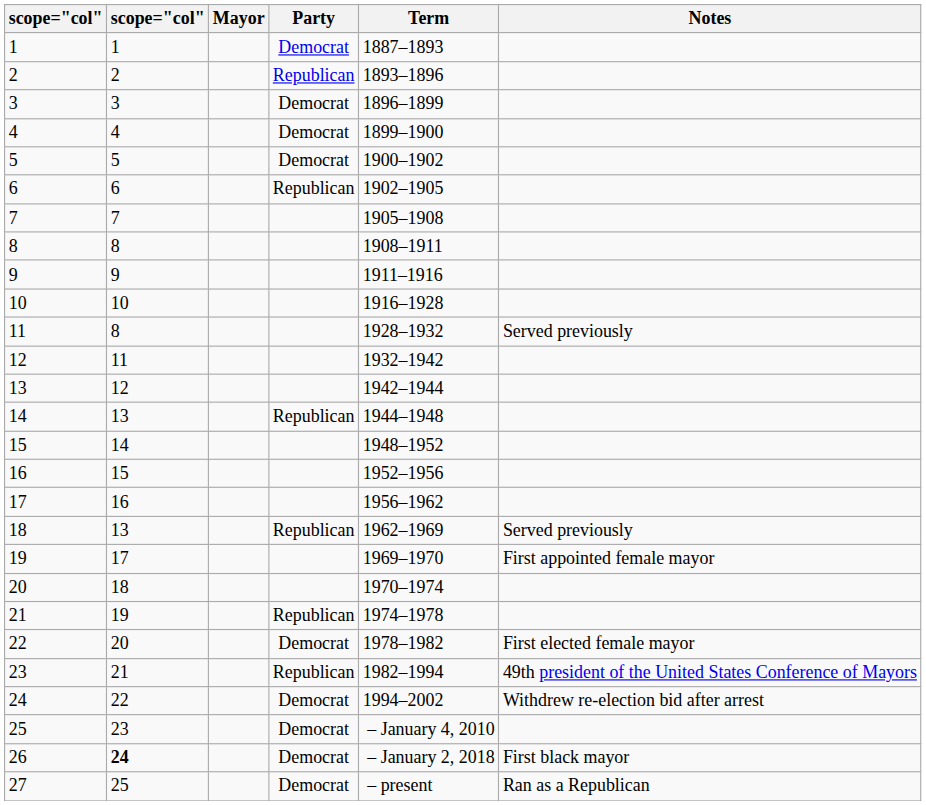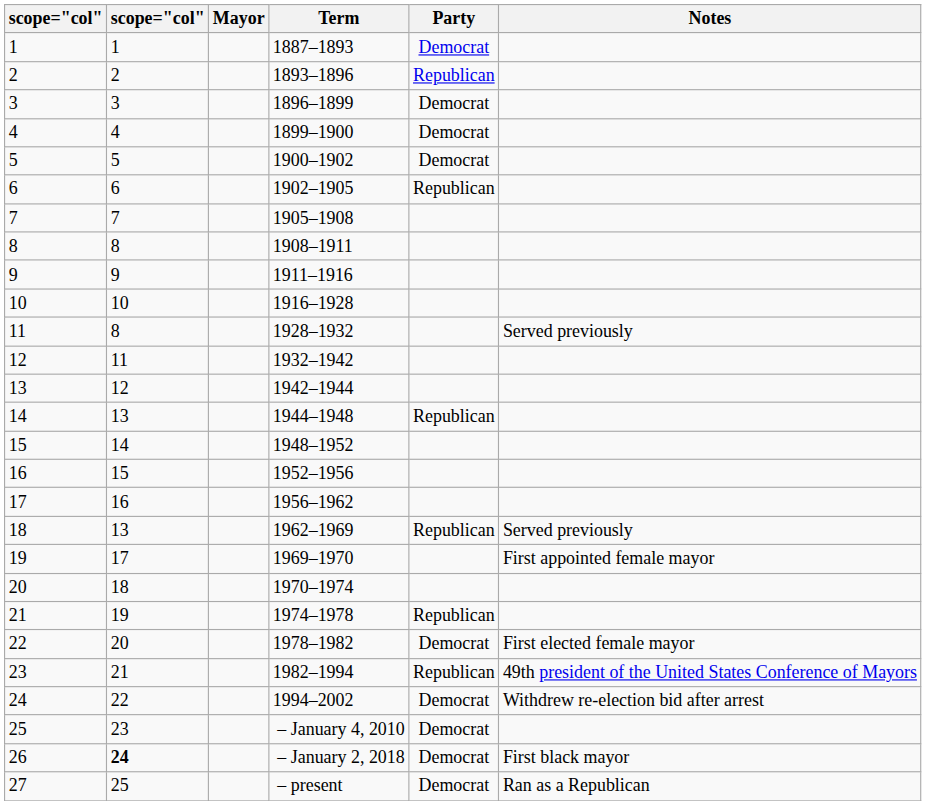columns swapped: (314, 18) <-> (429, 18)
